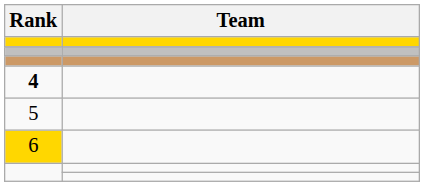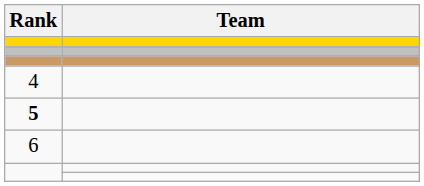(33, 81) bold -> (33, 81) normal
(33, 114) normal -> (33, 114) bold
(33, 146) gold background -> (33, 146) no background
